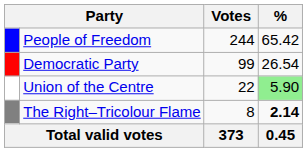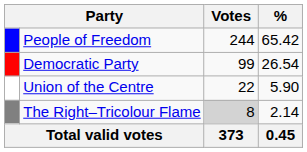(285, 87) lightgreen background -> (285, 87) no background
(250, 111) no background -> (250, 111) lightgrey background
(285, 111) bold -> (285, 111) normal
